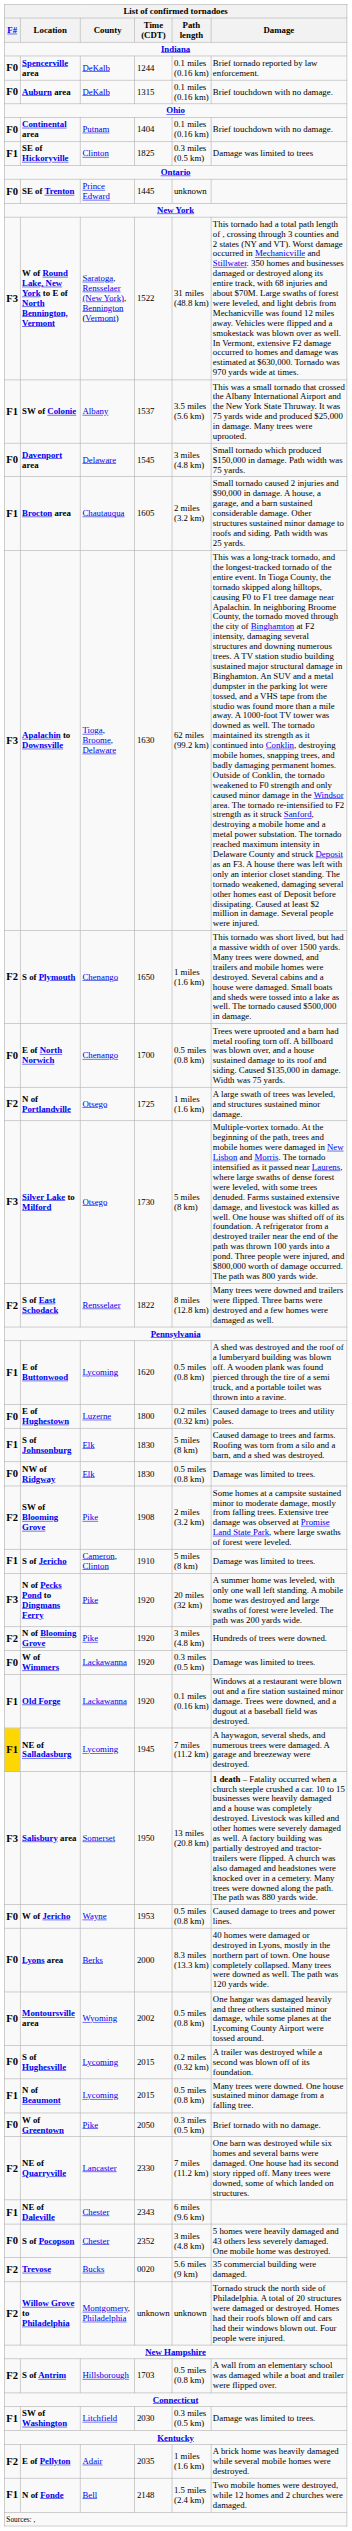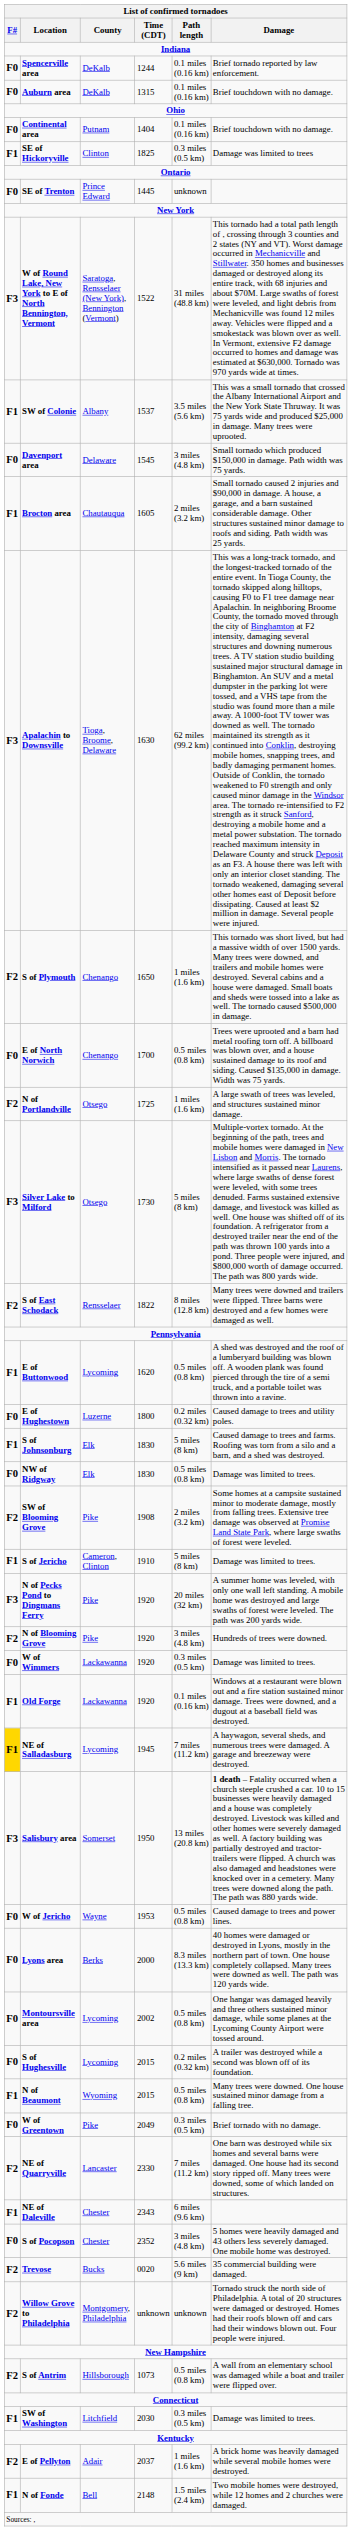(100, 2018) Wyoming -> (100, 2018) Lycoming
(100, 2096) Lycoming -> (100, 2096) Wyoming
(146, 2124) 2050 -> (146, 2124) 2049
(146, 2376) 1703 -> (146, 2376) 1073
(146, 2461) 2035 -> (146, 2461) 2037
